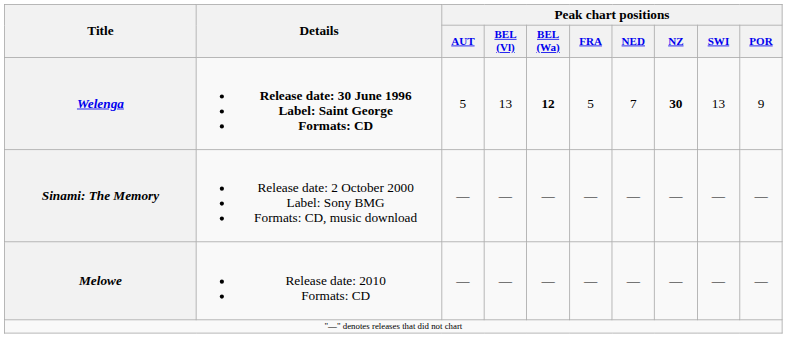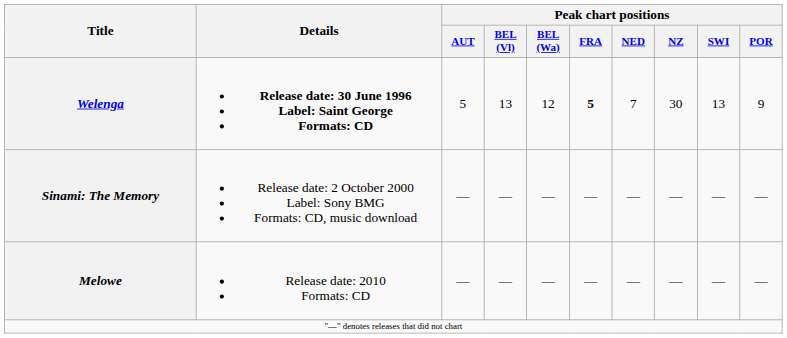(548, 103) bold -> (548, 103) normal
(591, 103) normal -> (591, 103) bold
(676, 103) bold -> (676, 103) normal
